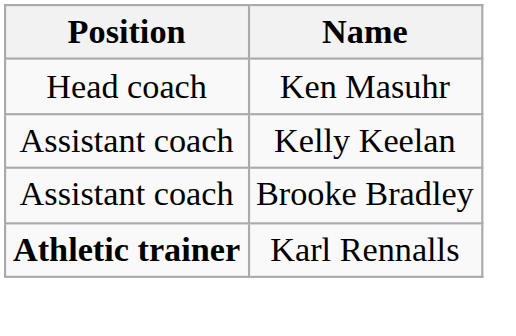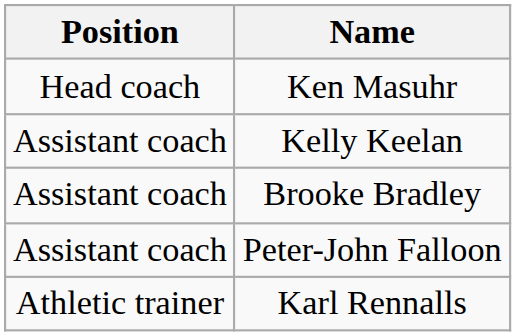+ row: (372, 248)
(127, 248) bold -> (120, 303) normal
